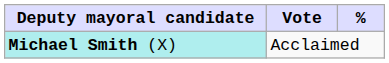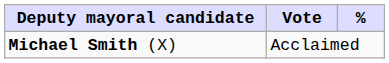(93, 45) paleturquoise background -> (93, 45) no background
